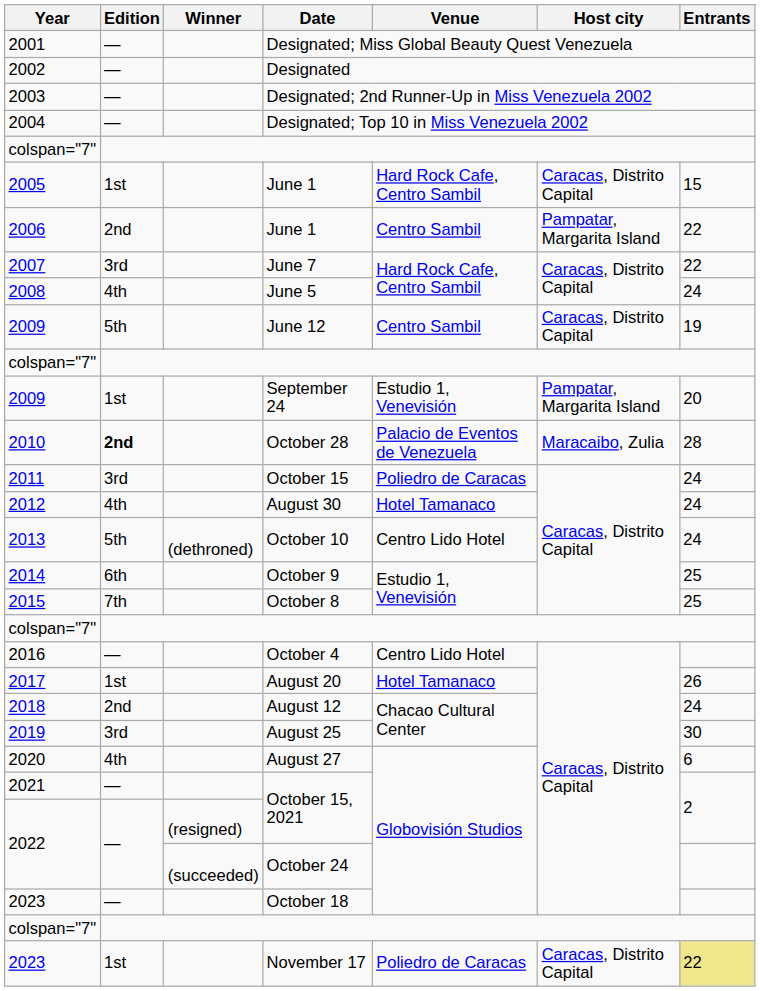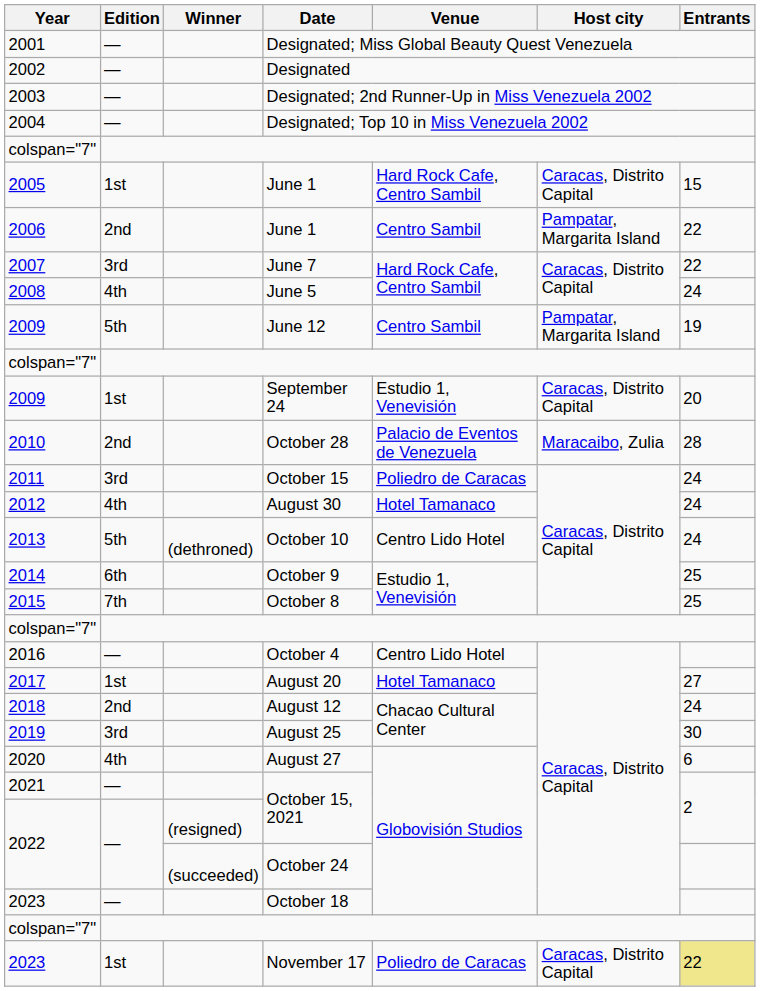(603, 327) Caracas, Distrito Capital -> (601, 327) Pampatar, Margarita Island
(601, 398) Pampatar, Margarita Island -> (603, 398) Caracas, Distrito Capital
(119, 443) bold -> (118, 443) normal
(693, 681) 26 -> (693, 681) 27
